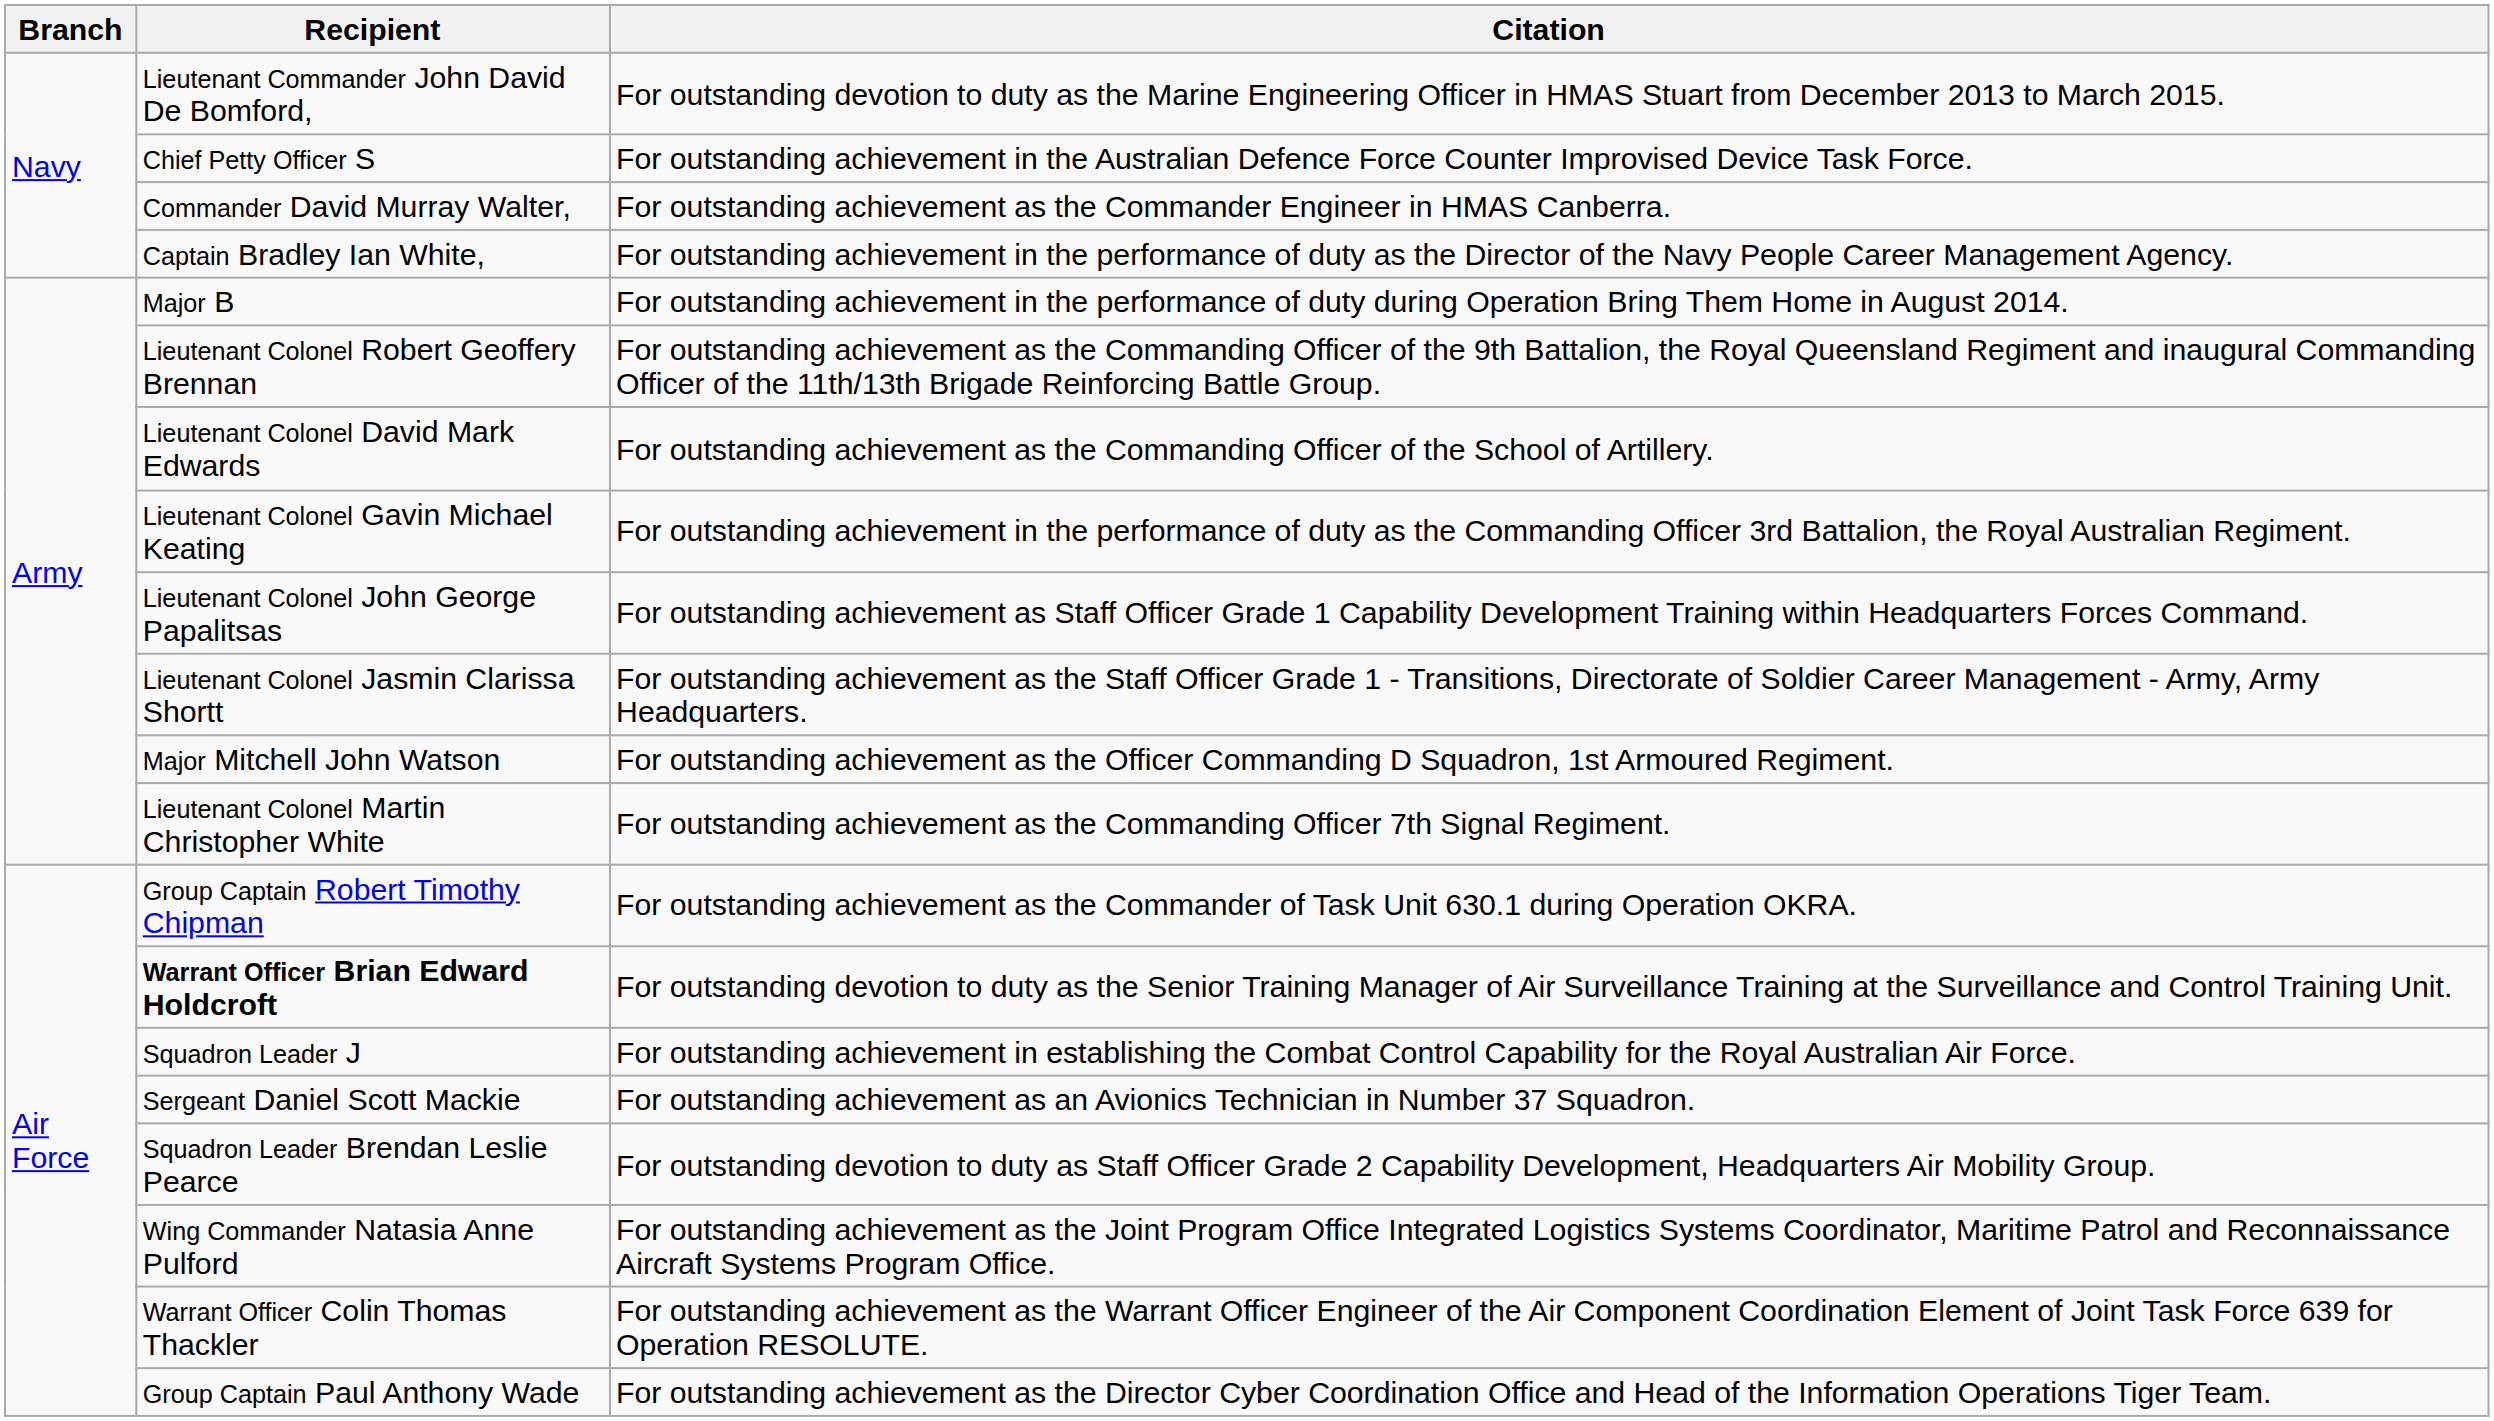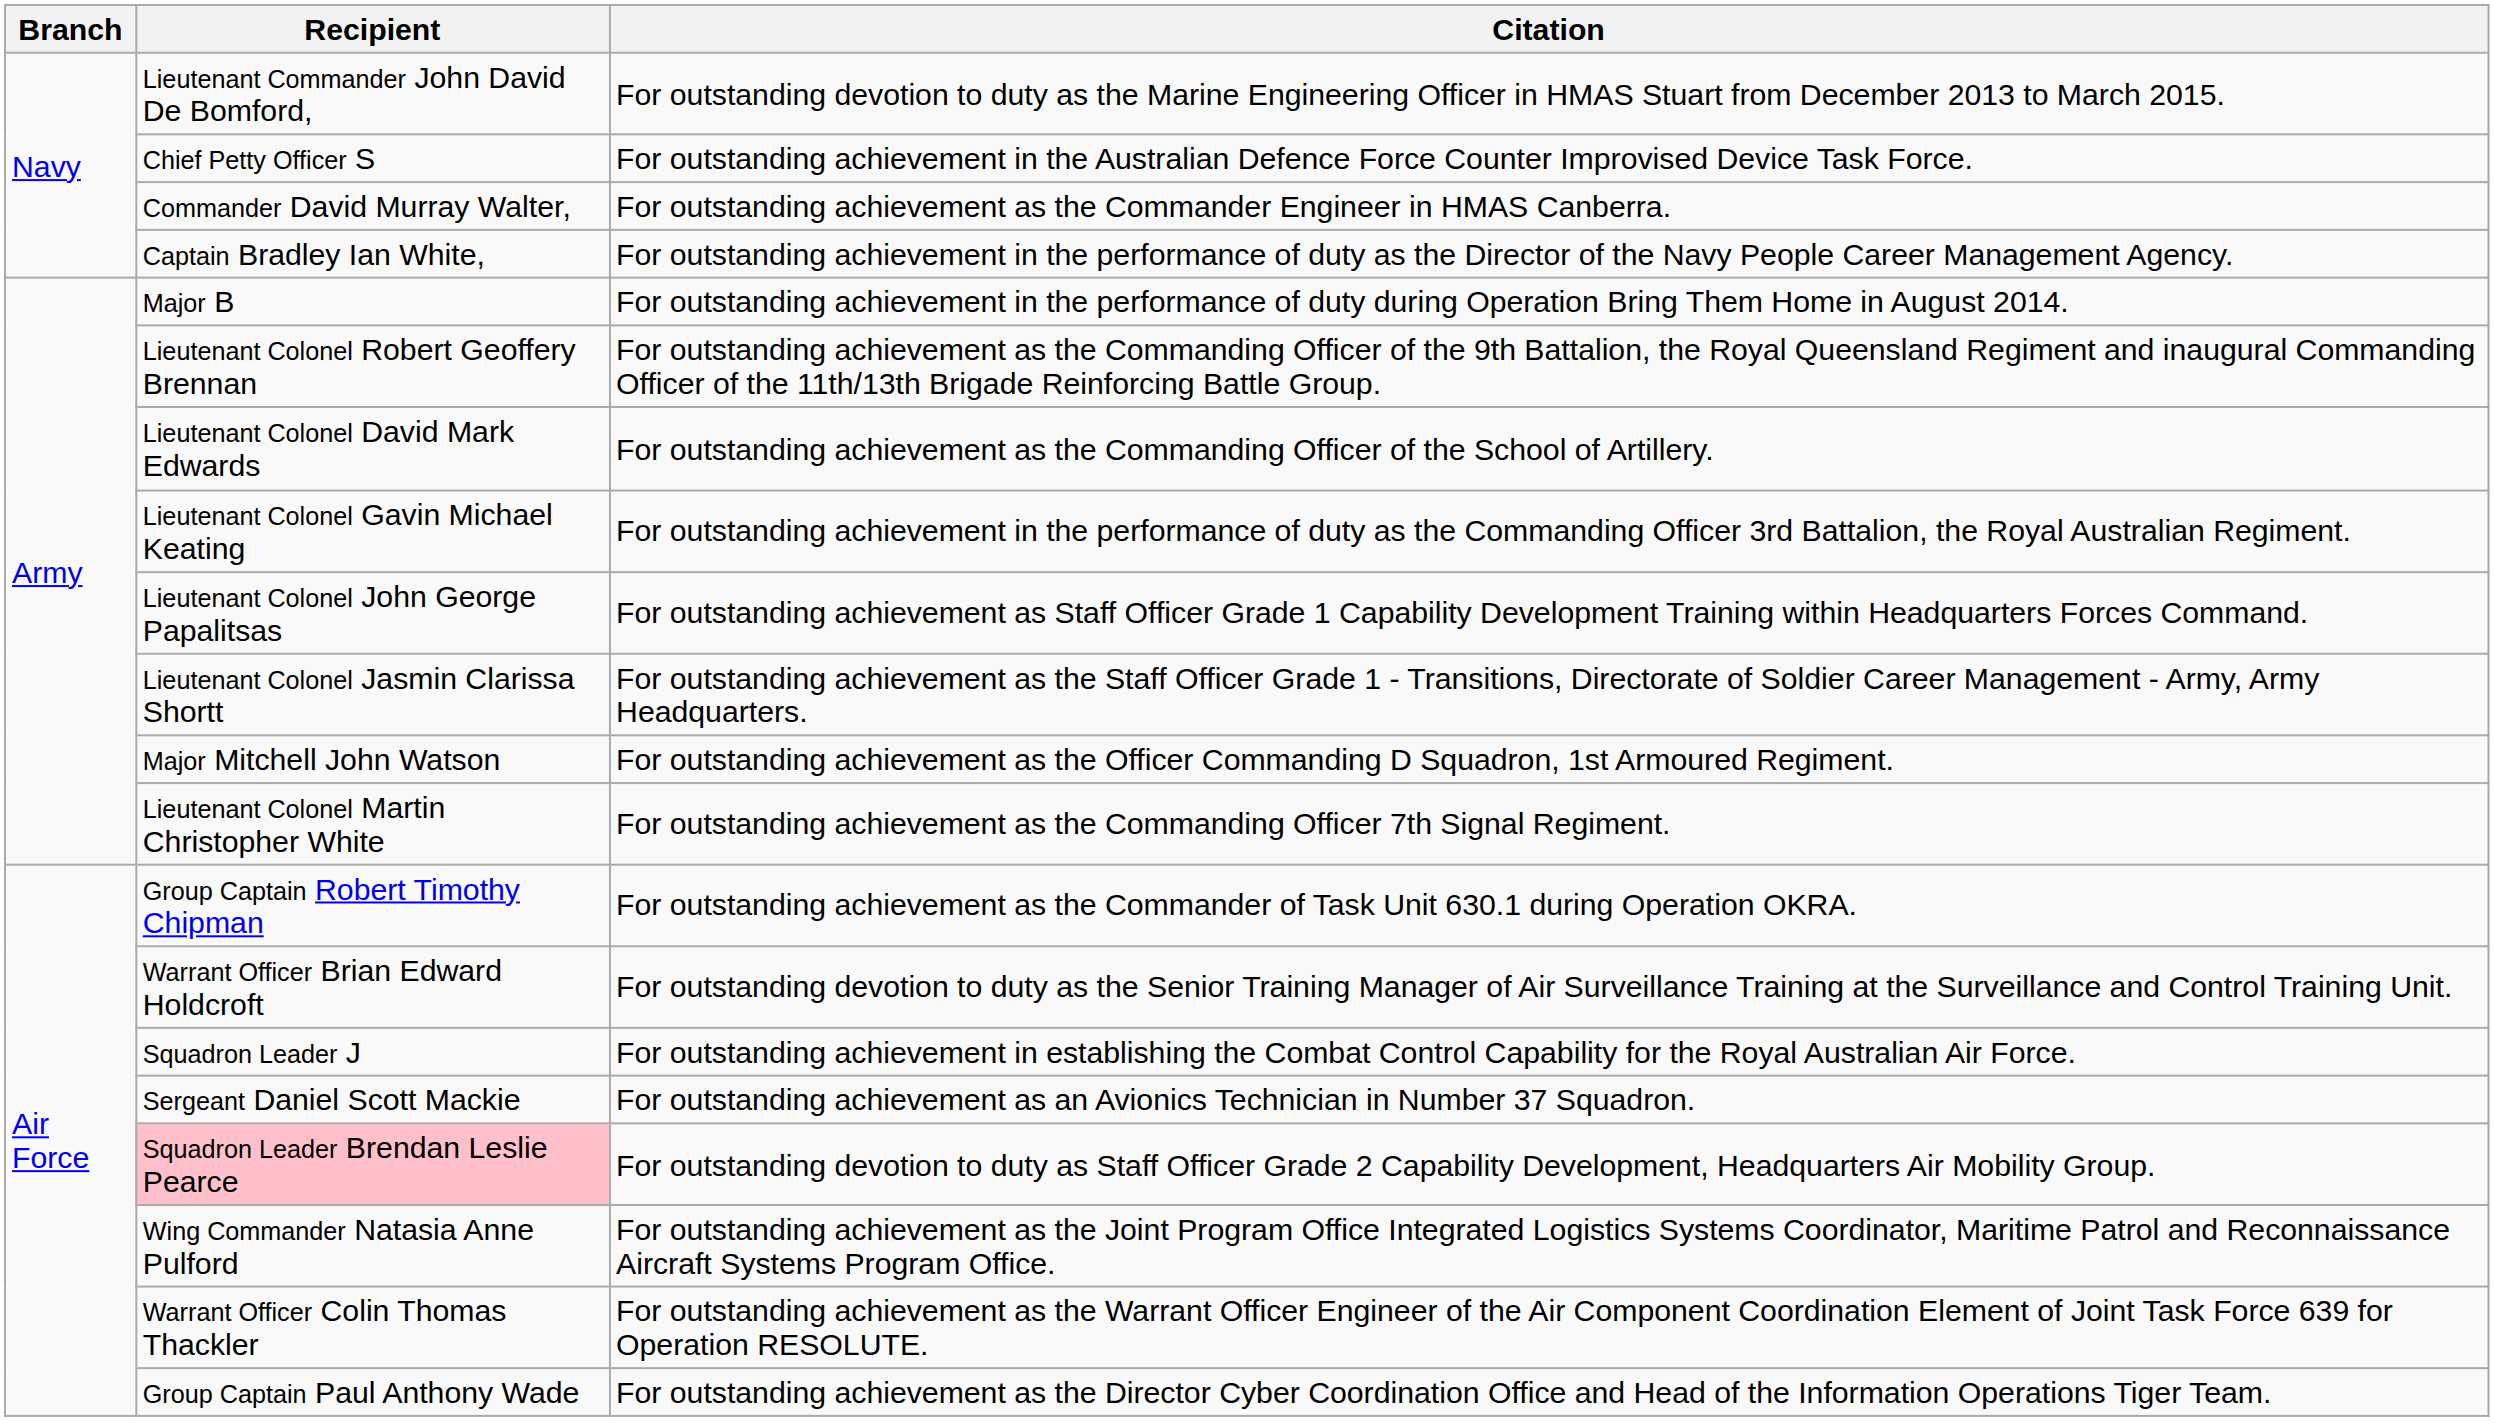(336, 987) bold -> (322, 987) normal
(345, 1165) no background -> (345, 1165) pink background
